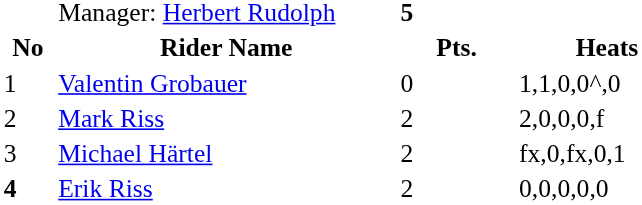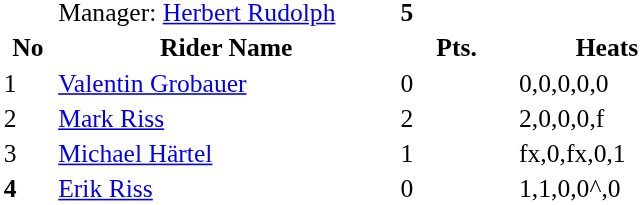(570, 83) 1,1,0,0^,0 -> (564, 83) 0,0,0,0,0
(407, 153) 2 -> (407, 153) 1
(407, 188) 2 -> (407, 188) 0
(564, 188) 0,0,0,0,0 -> (570, 188) 1,1,0,0^,0
